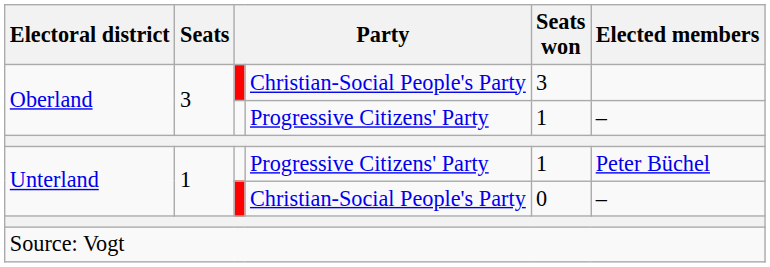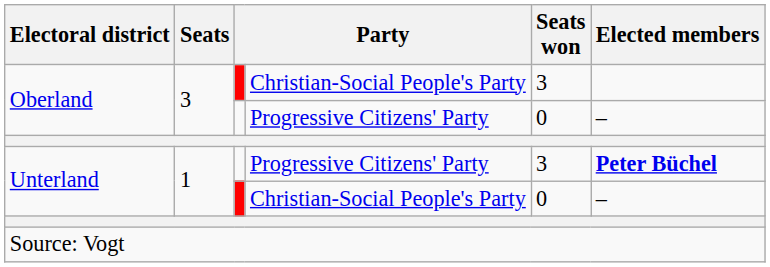(542, 117) 1 -> (542, 117) 0
(542, 163) 1 -> (542, 163) 3
(653, 163) normal -> (656, 163) bold
